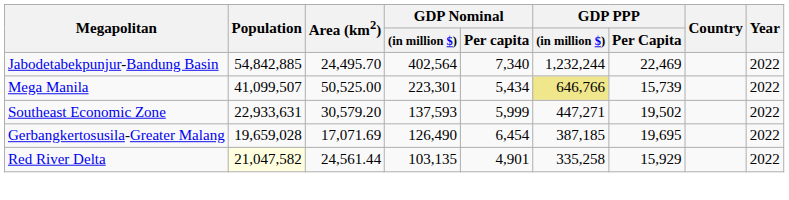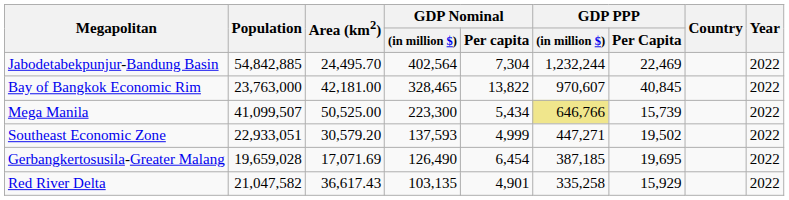(512, 64) 7,340 -> (512, 64) 7,304
+ row: (104, 87)
(433, 87) 223,301 -> (433, 111) 223,300
(268, 111) 22,933,631 -> (268, 135) 22,933,051
(512, 111) 5,999 -> (512, 135) 4,999
(268, 159) lightyellow background -> (268, 183) no background
(351, 159) 24,561.44 -> (351, 183) 36,617.43
